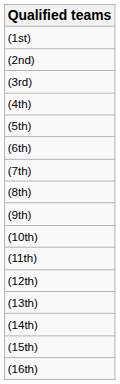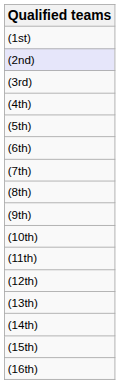(21, 60) no background -> (21, 60) lavender background
